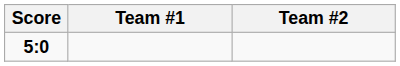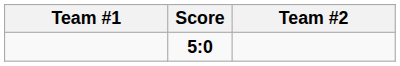columns swapped: (150, 18) <-> (36, 18)
